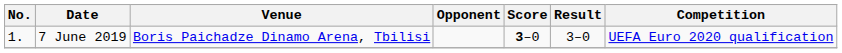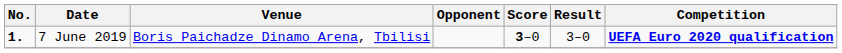(16, 37) normal -> (16, 37) bold
(721, 37) normal -> (721, 37) bold
